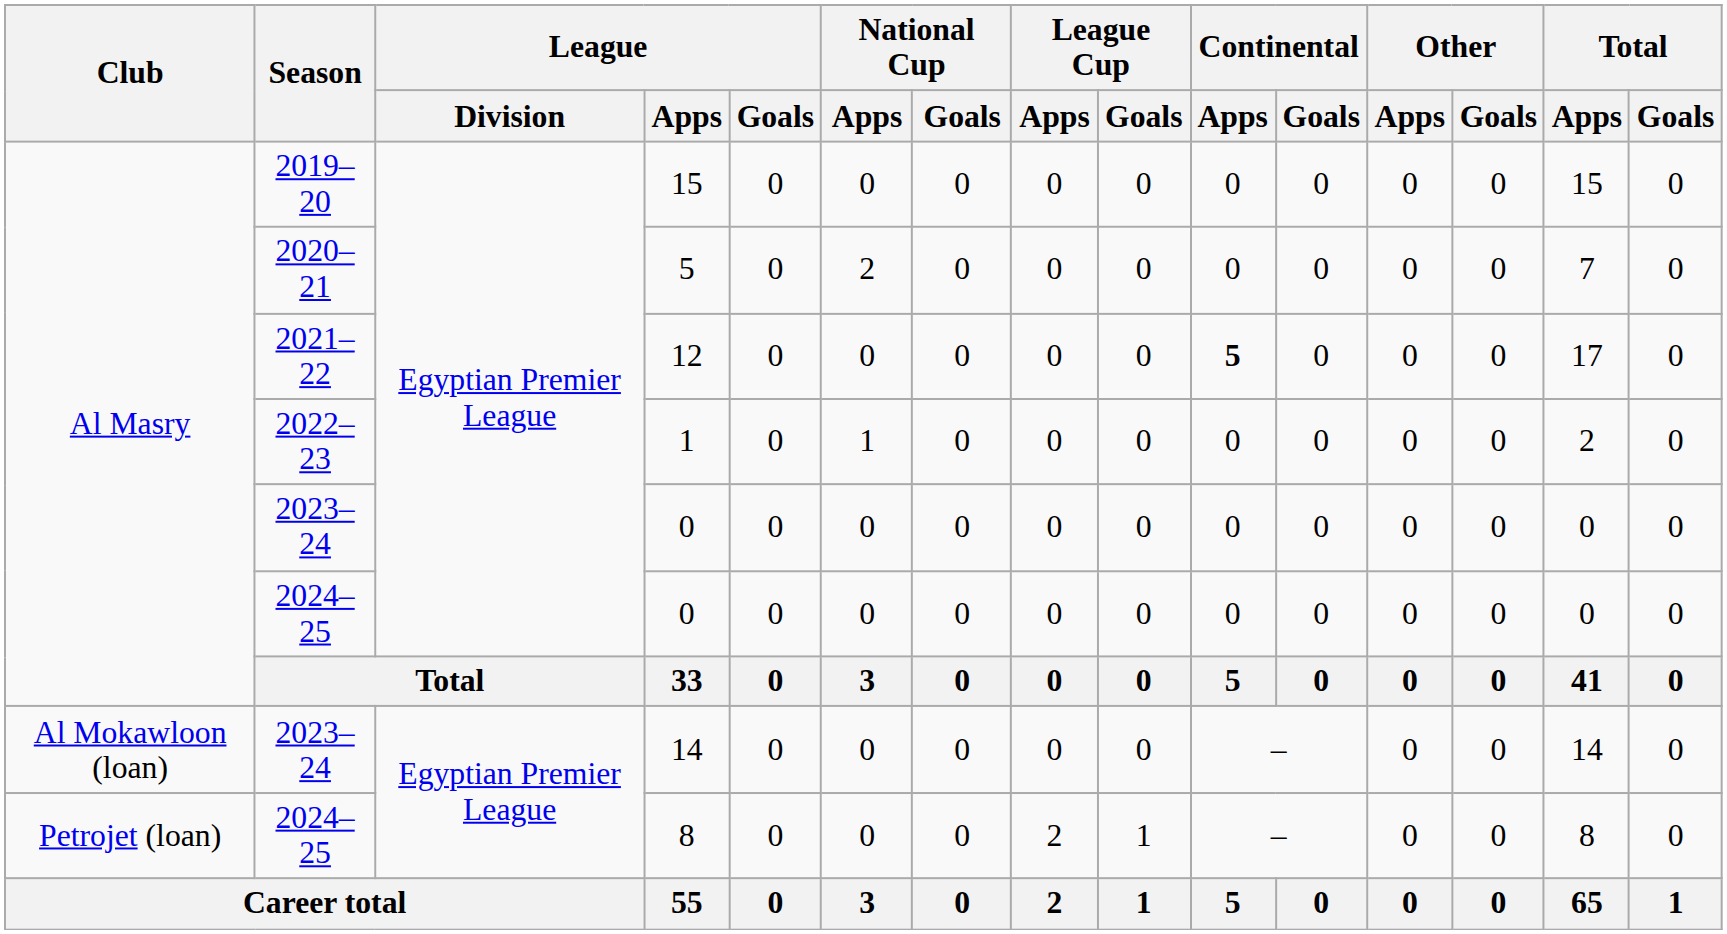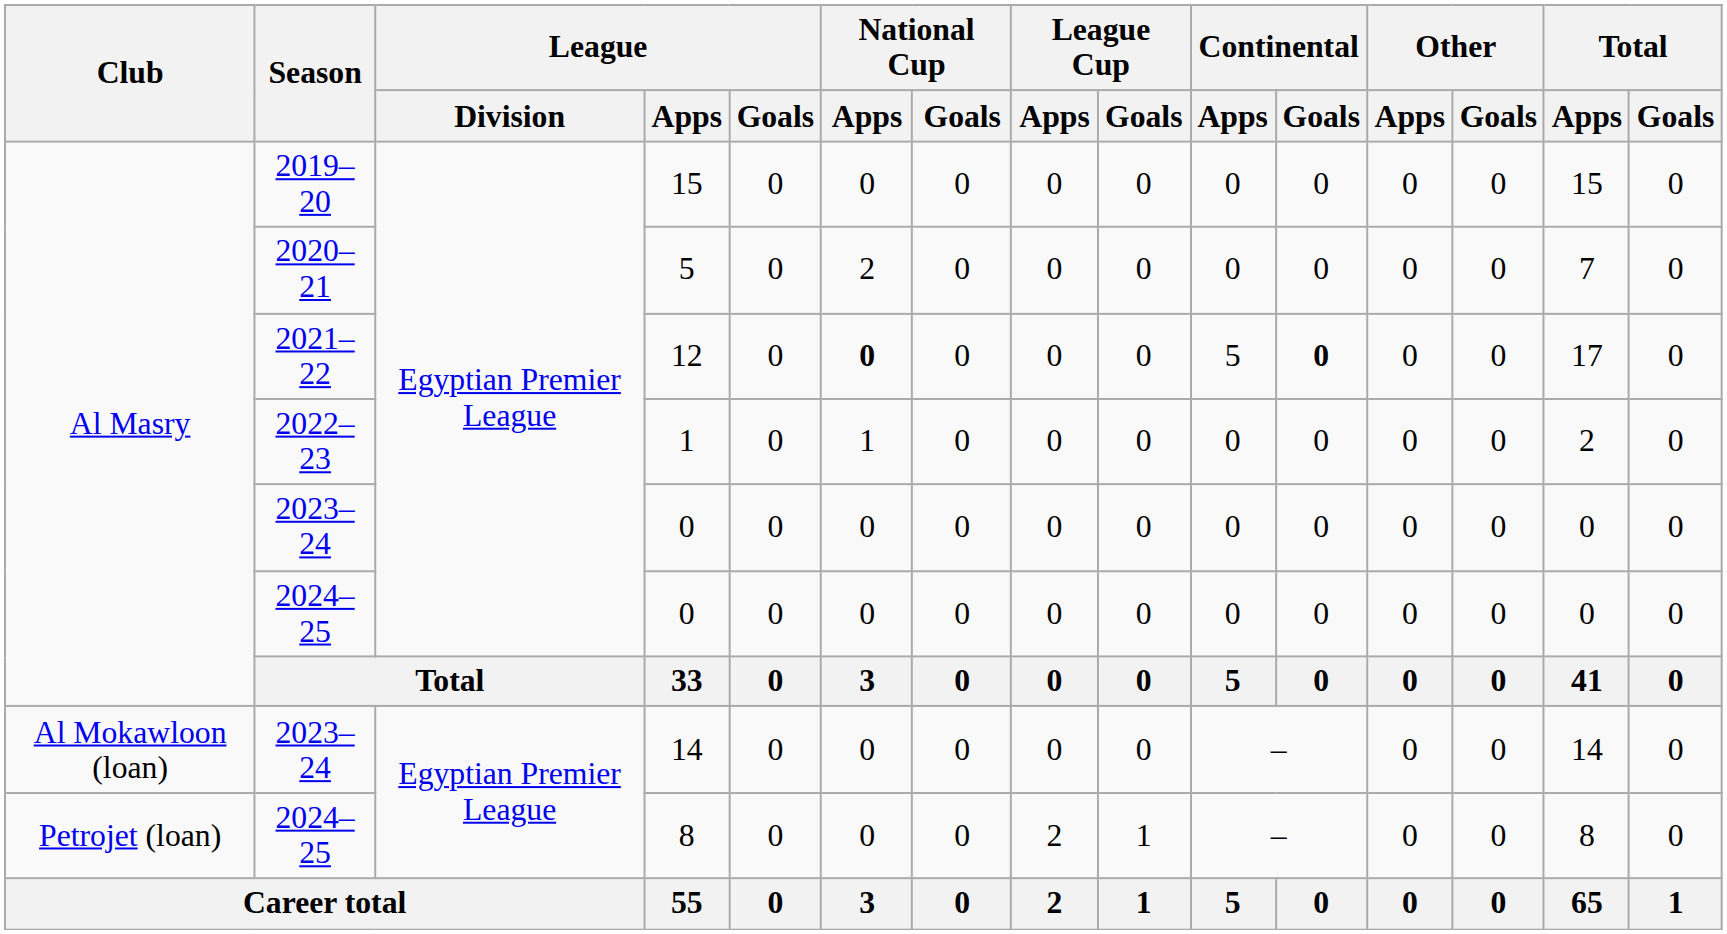(867, 355) normal -> (867, 355) bold
(1233, 355) bold -> (1233, 355) normal
(1321, 355) normal -> (1321, 355) bold
